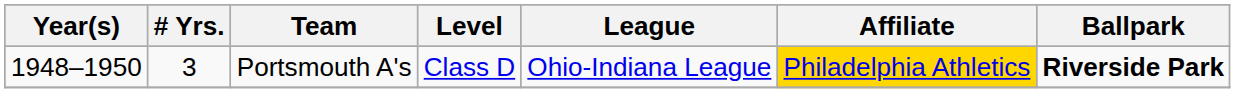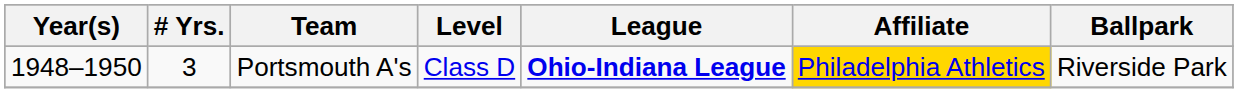(649, 67) normal -> (657, 67) bold
(1133, 67) bold -> (1142, 67) normal
